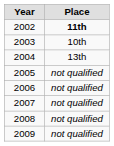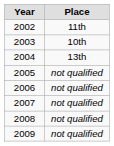(77, 27) bold -> (77, 27) normal
